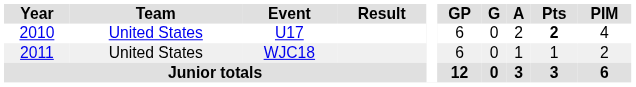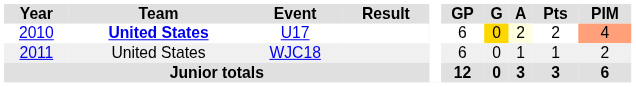(156, 33) normal -> (159, 33) bold
(494, 33) no background -> (497, 33) gold background
(519, 33) no background -> (521, 33) lightyellow background
(554, 33) bold -> (555, 33) normal
(604, 33) no background -> (605, 33) lightsalmon background
